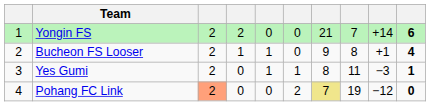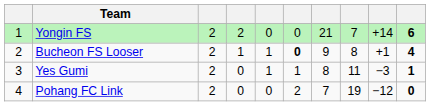(297, 52) normal -> (297, 52) bold
(212, 91) lightsalmon background -> (212, 91) no background
(326, 91) khaki background -> (326, 91) no background
